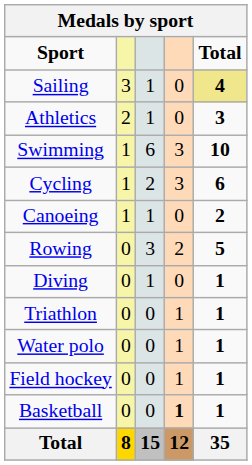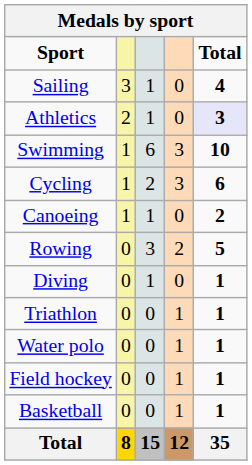(220, 85) khaki background -> (220, 85) no background
(220, 117) no background -> (220, 117) lavender background
(179, 410) bold -> (179, 410) normal
